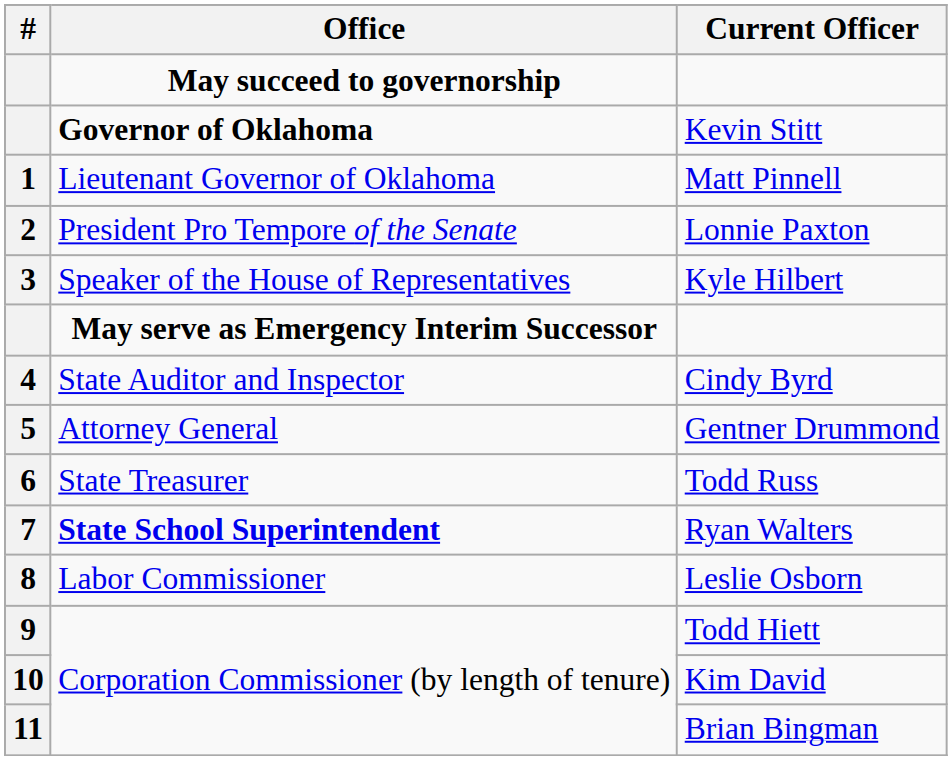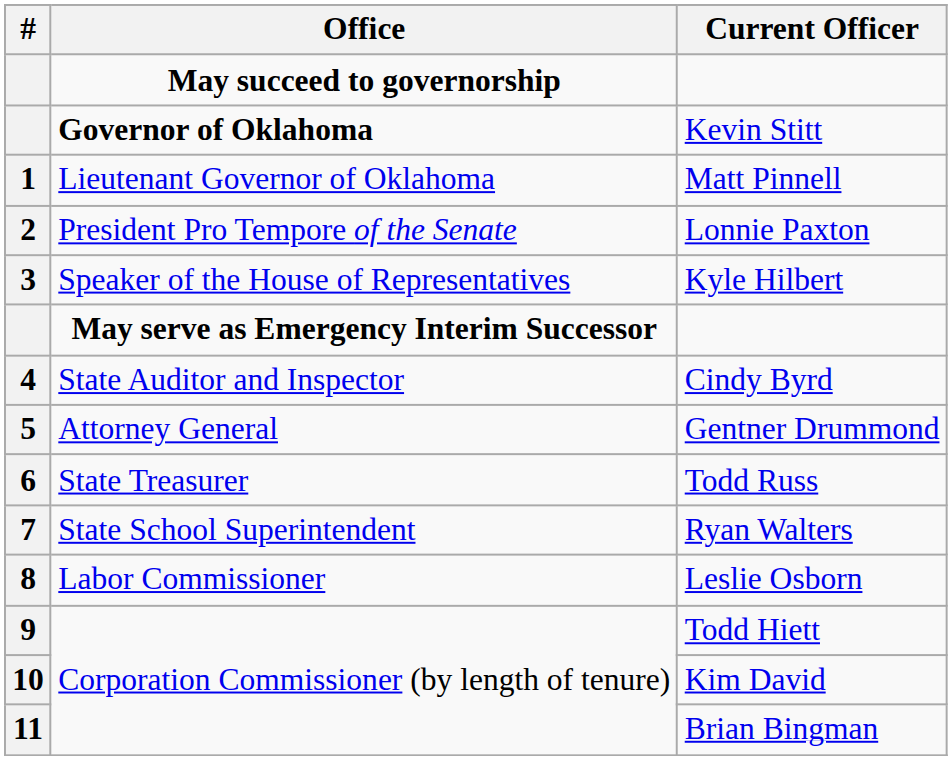(249, 529) bold -> (237, 529) normal
